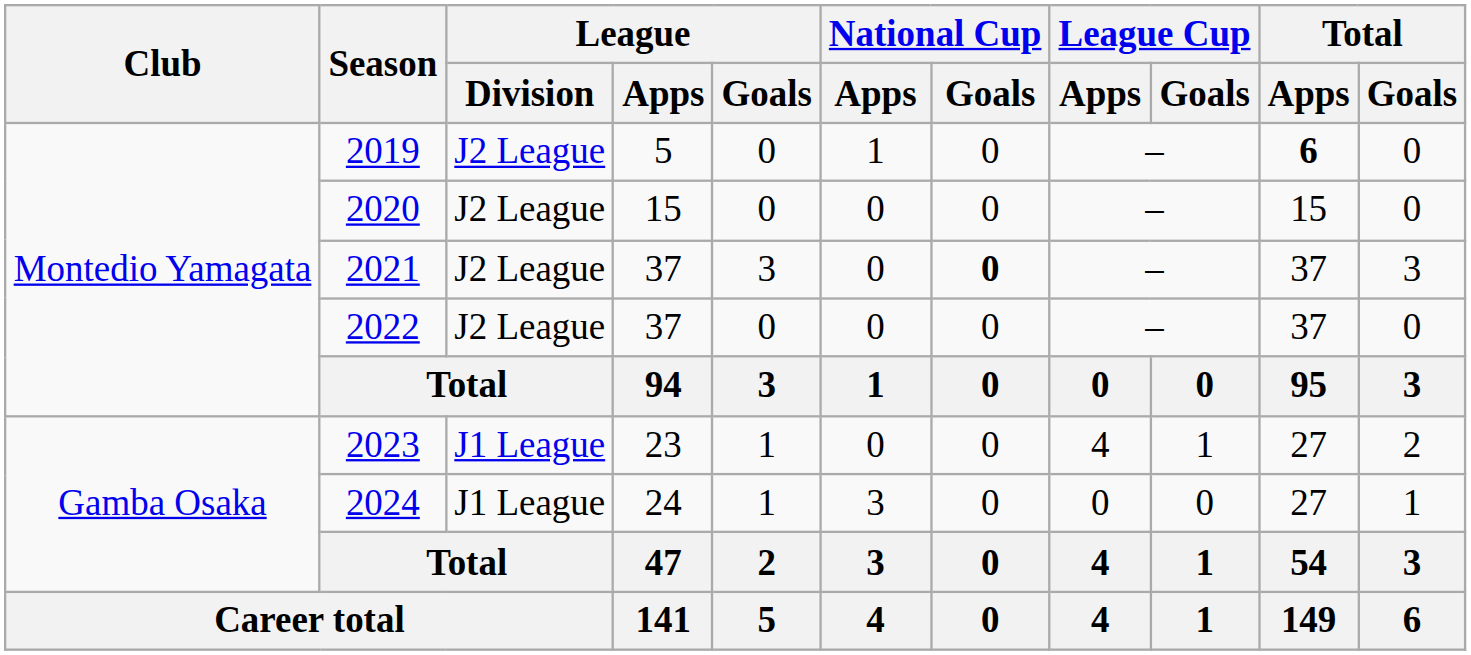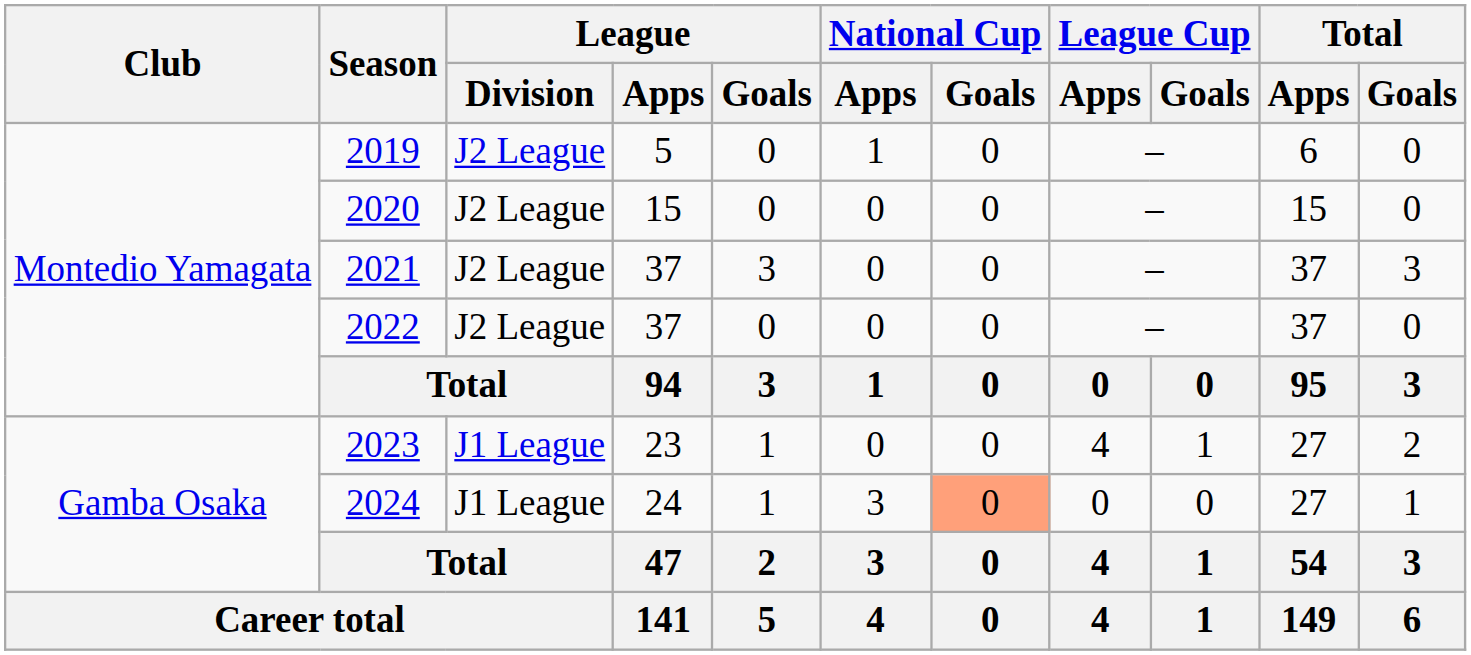(1309, 151) bold -> (1309, 151) normal
(990, 268) bold -> (990, 268) normal
(990, 502) no background -> (990, 502) lightsalmon background
